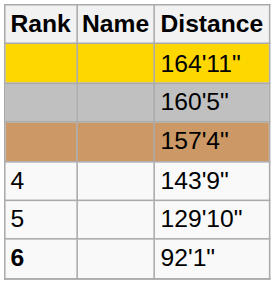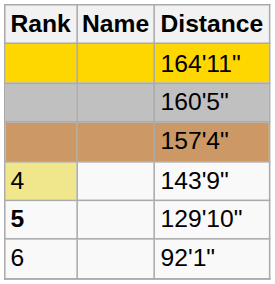(17, 180) no background -> (17, 180) khaki background
(17, 219) normal -> (17, 219) bold
(17, 258) bold -> (17, 258) normal
